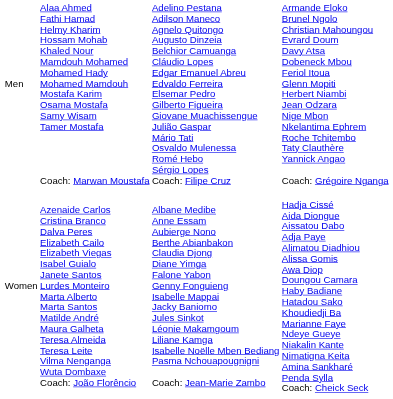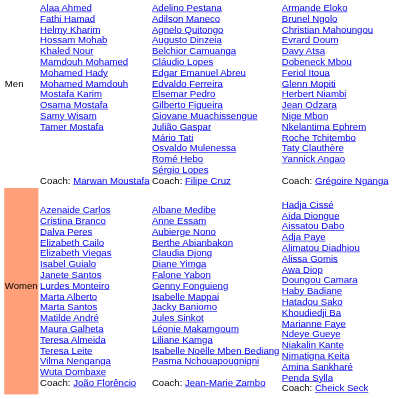(21, 286) no background -> (21, 286) lightsalmon background
